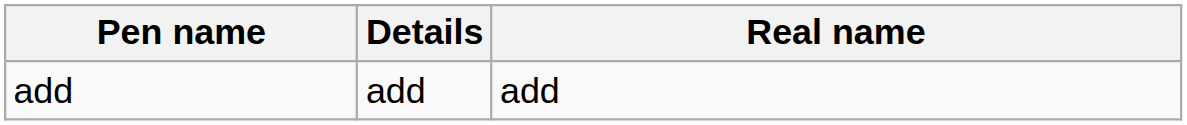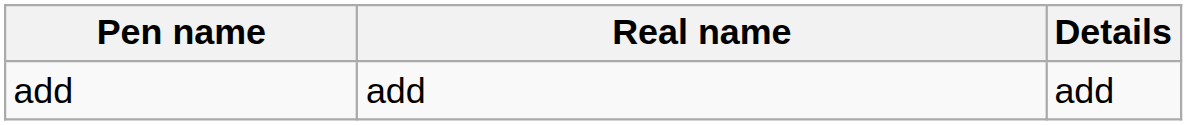columns swapped: (836, 32) <-> (425, 32)
